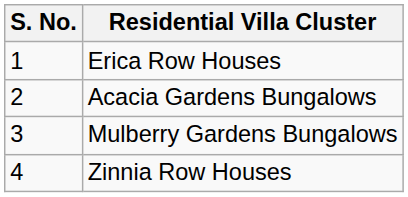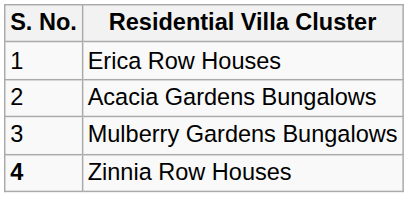(17, 172) normal -> (17, 172) bold
